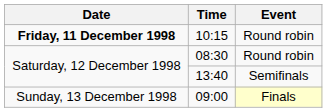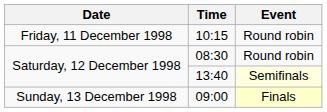(96, 35) bold -> (96, 35) normal
(279, 76) no background -> (279, 76) lightyellow background
